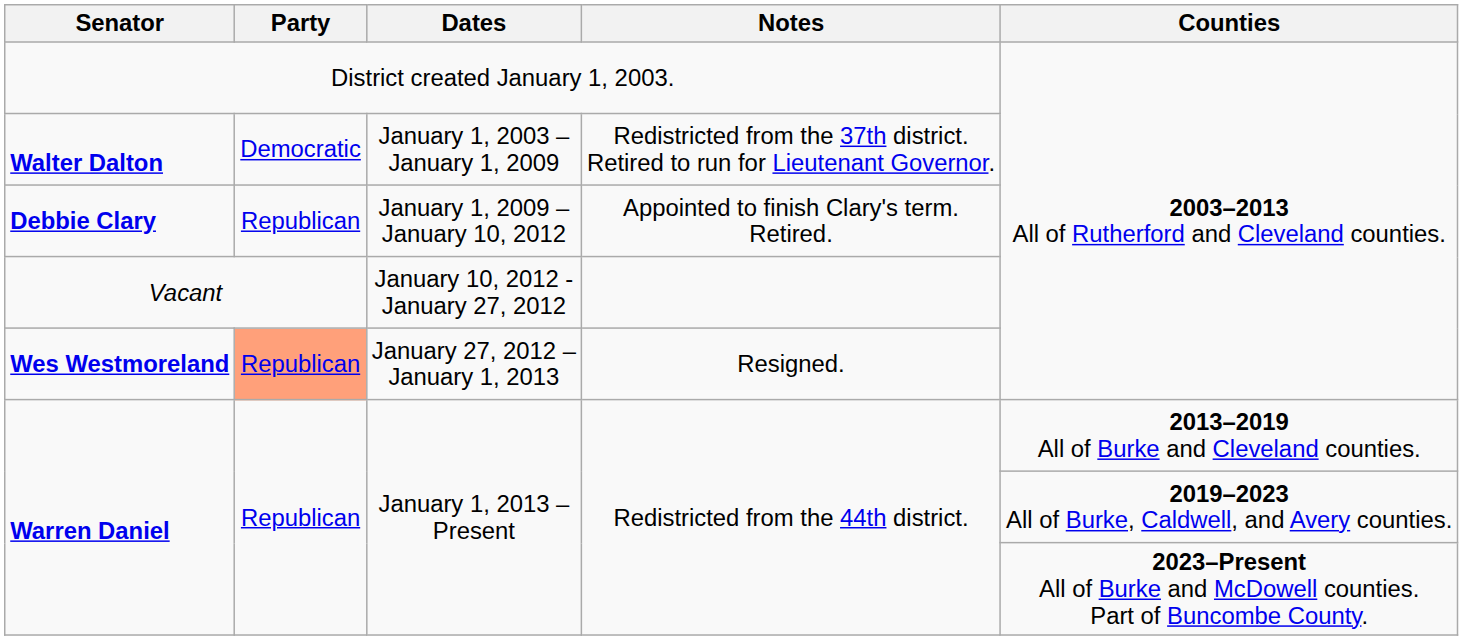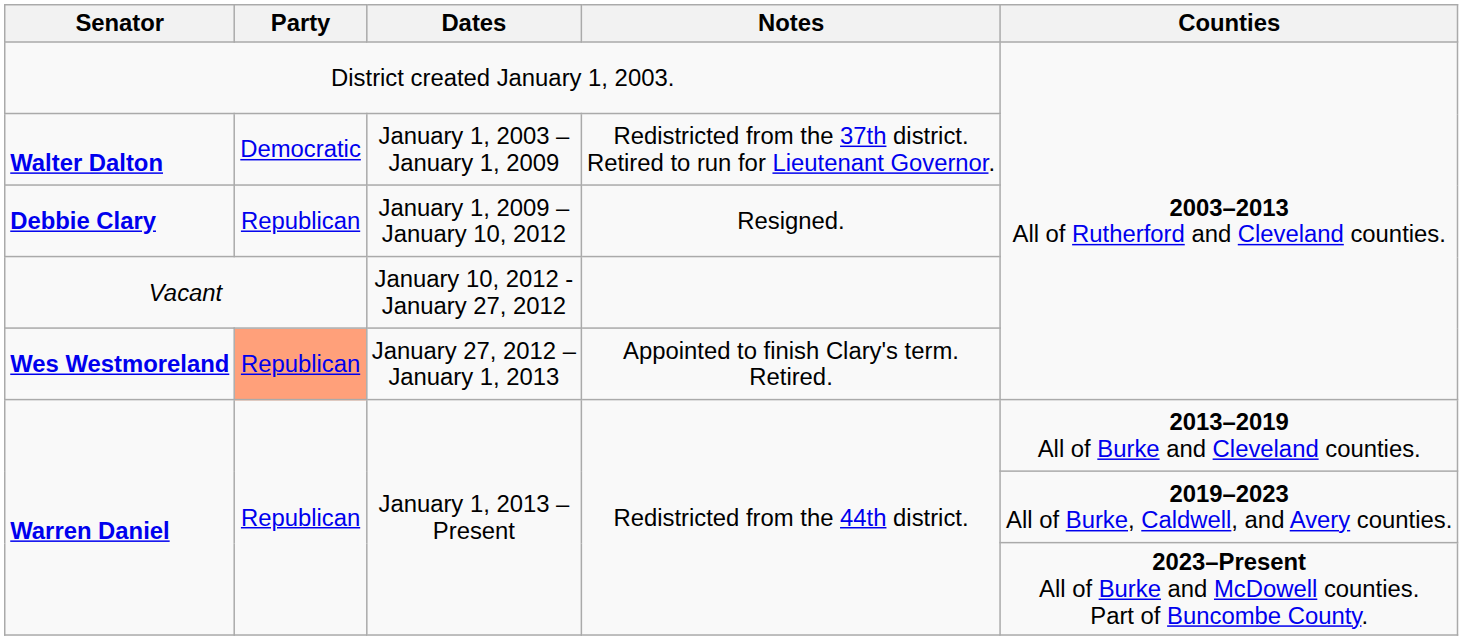(791, 221) Appointed to finish Clary's term. Retired. -> (791, 221) Resigned.
(791, 364) Resigned. -> (791, 364) Appointed to finish Clary's term. Retired.
